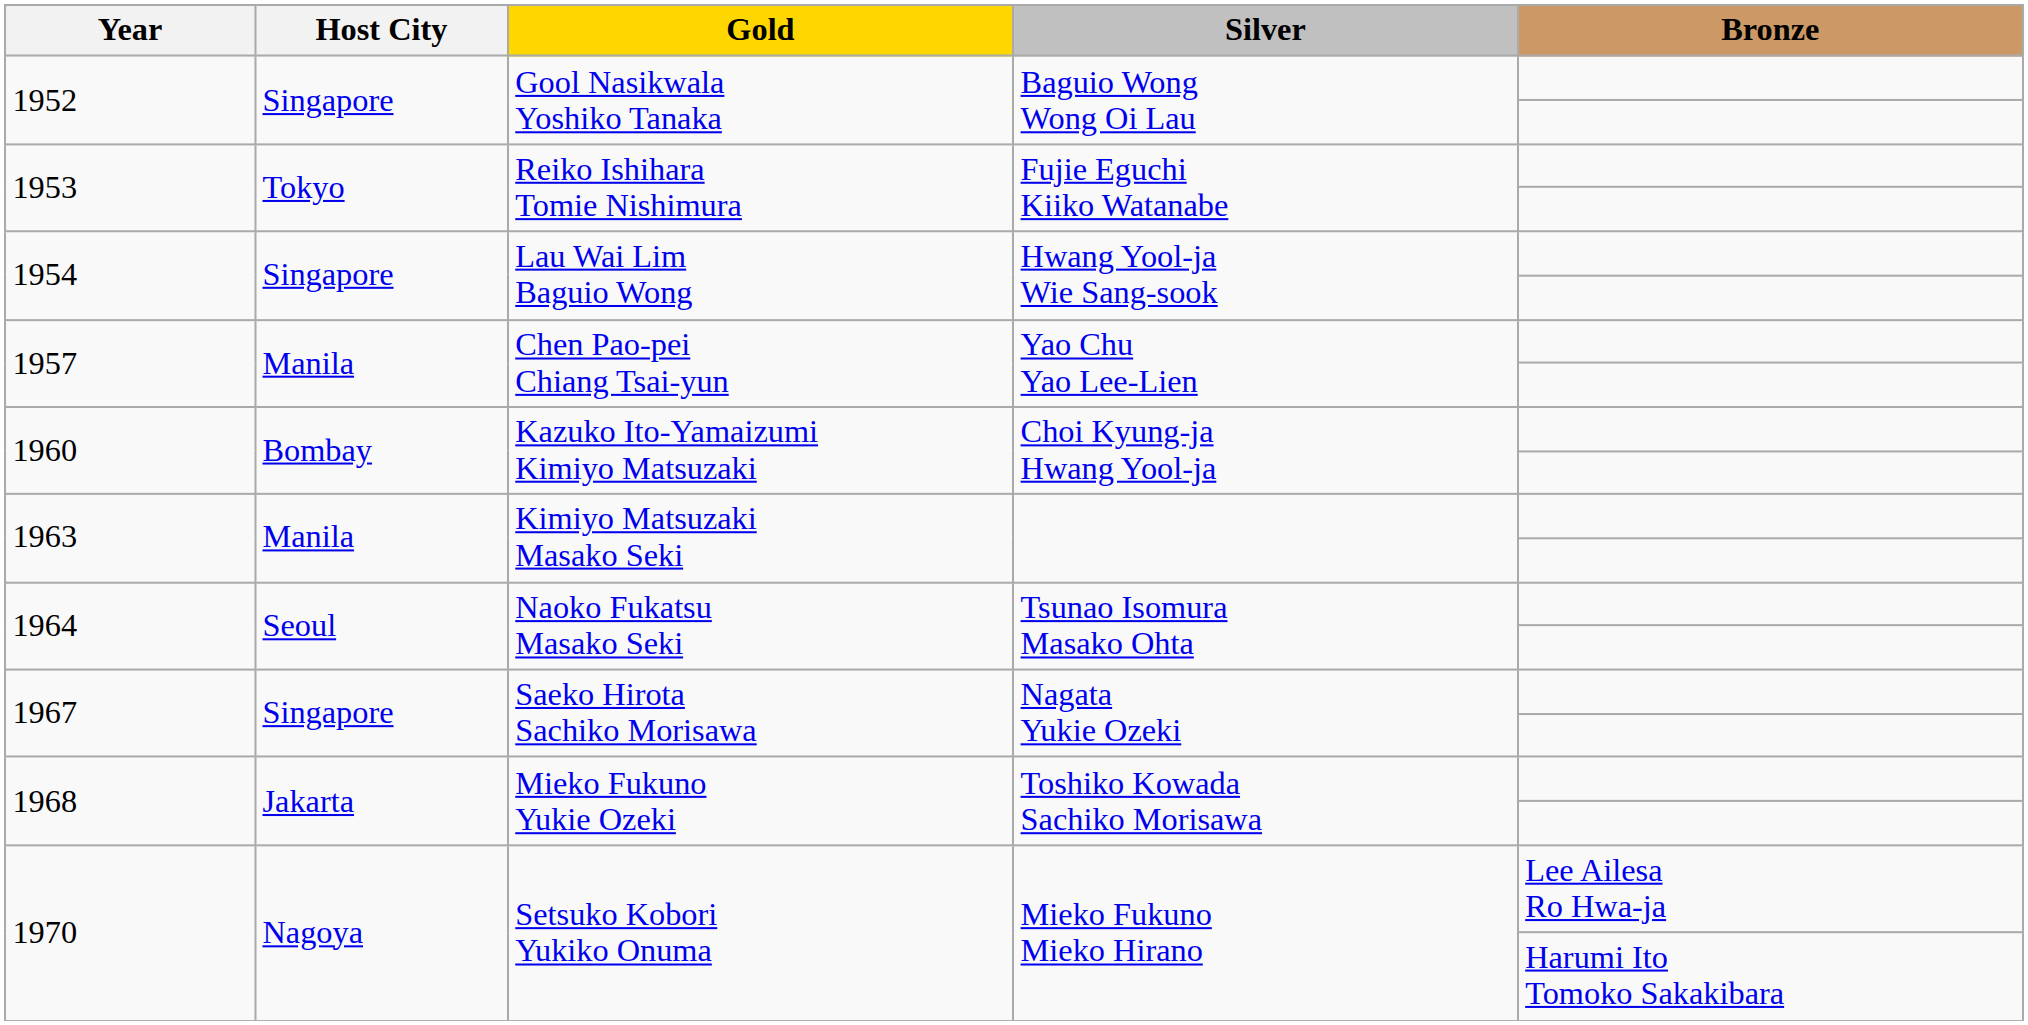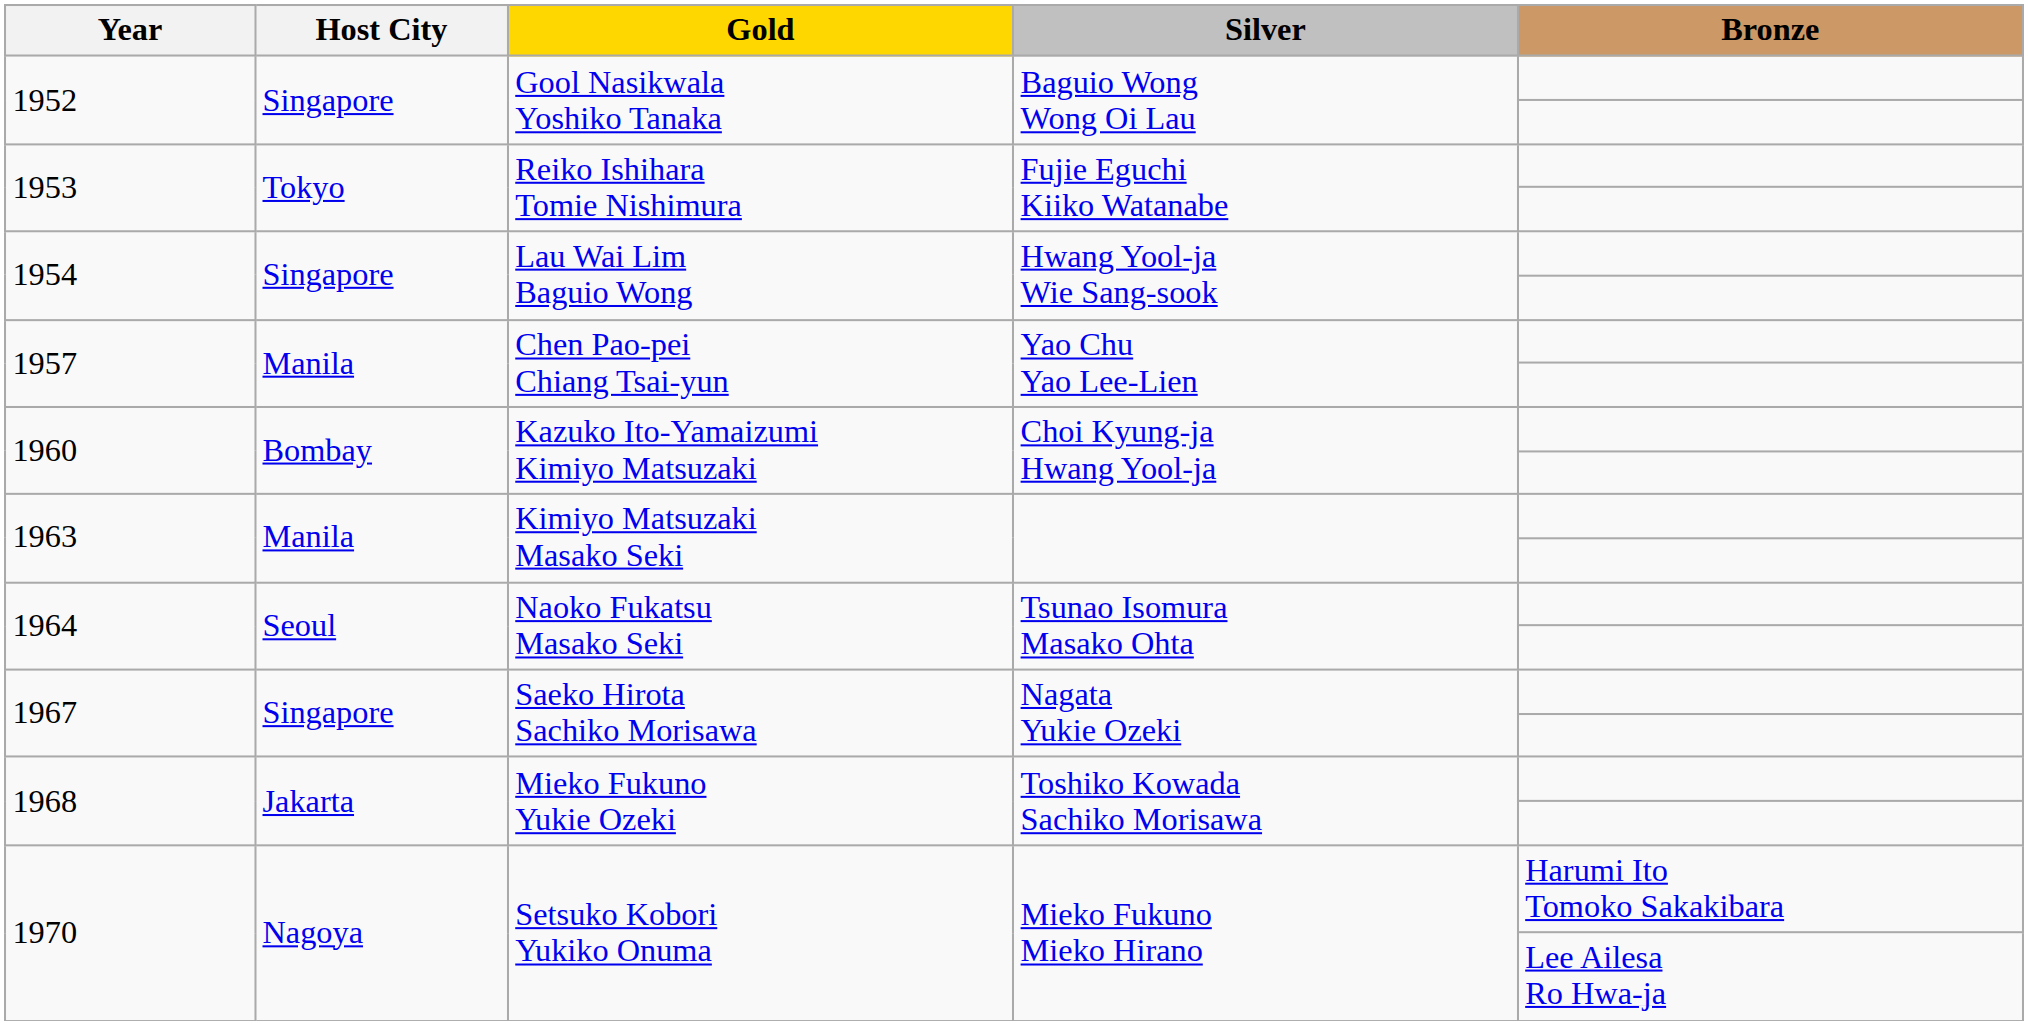(1596, 888) Lee Ailesa Ro Hwa-ja -> (1655, 888) Harumi Ito Tomoko Sakakibara
(1655, 975) Harumi Ito Tomoko Sakakibara -> (1596, 975) Lee Ailesa Ro Hwa-ja
